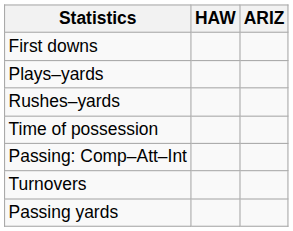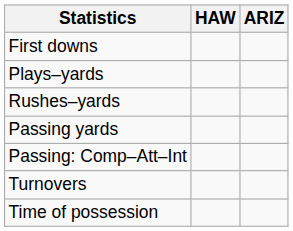rows swapped: (63, 212) <-> (83, 129)
